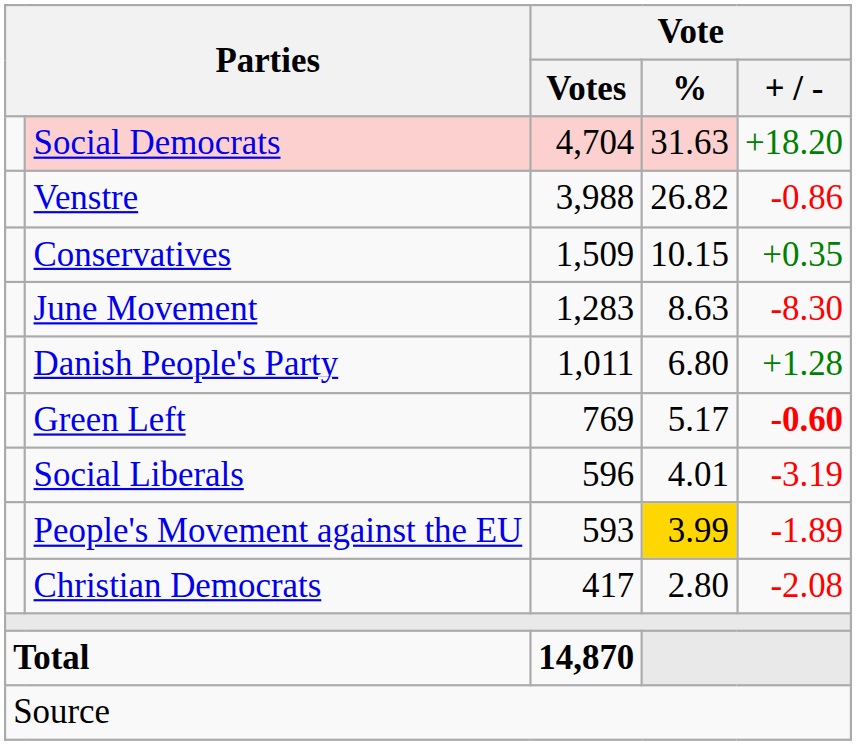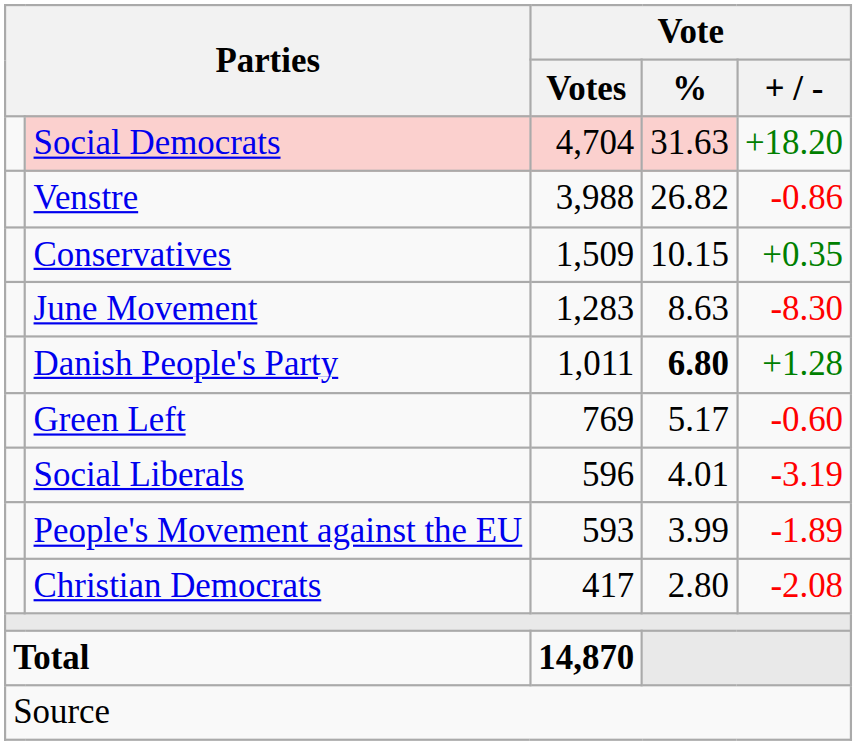(698, 364) normal -> (698, 364) bold
(807, 419) bold -> (807, 419) normal
(698, 530) gold background -> (698, 530) no background
